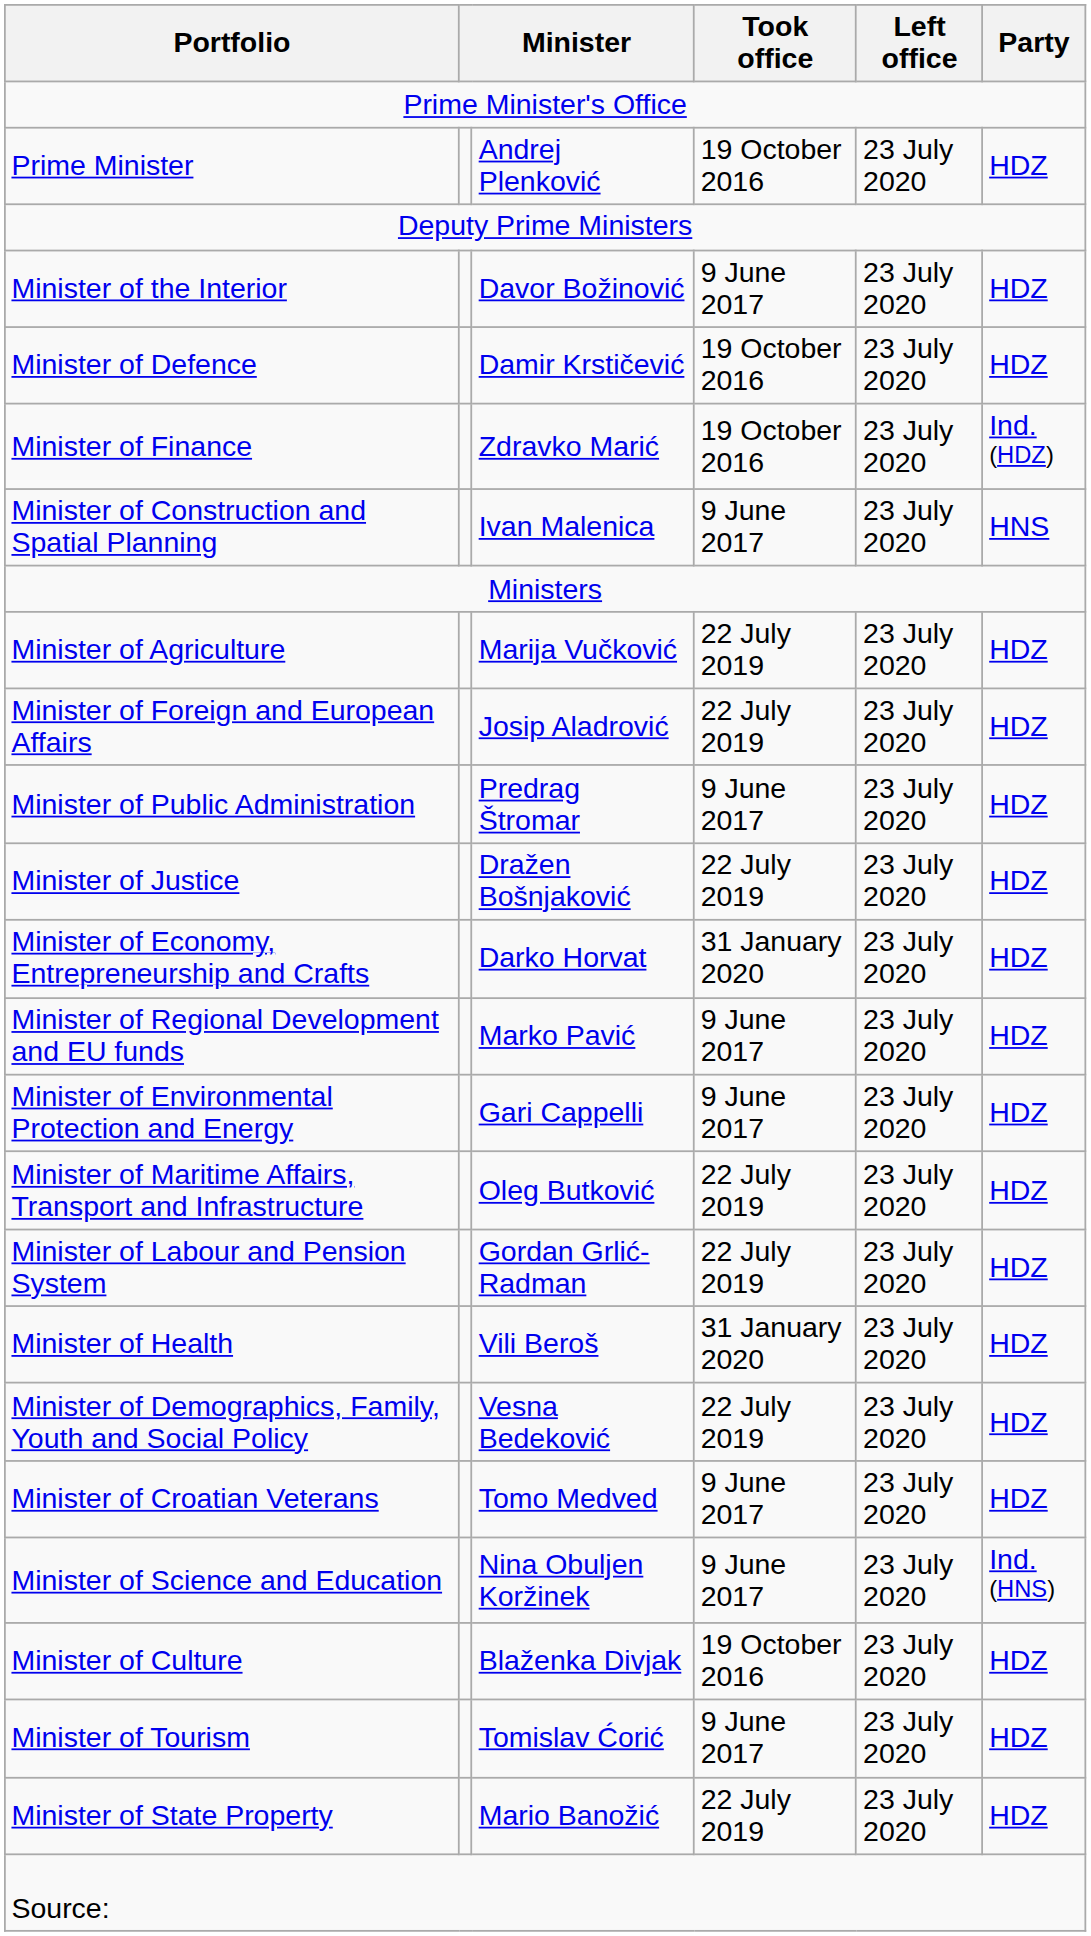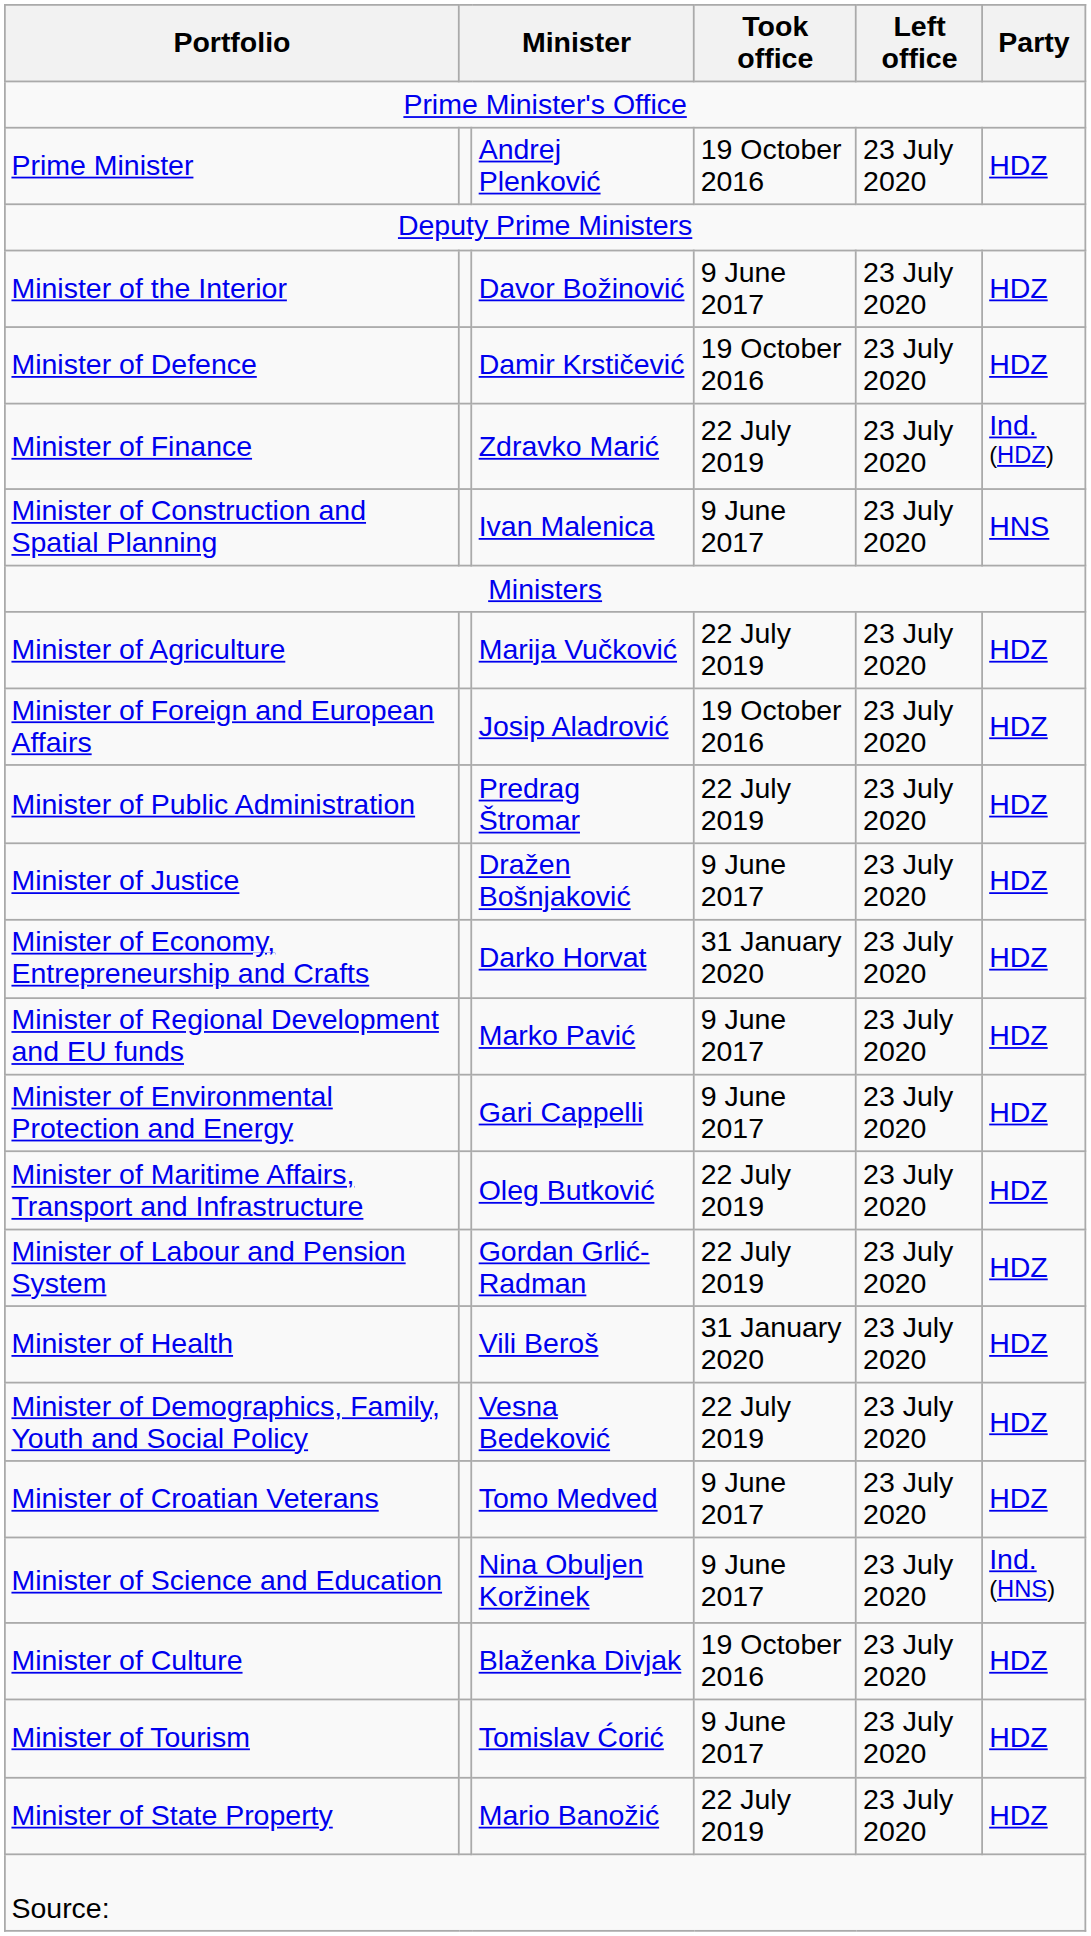(771, 446) 19 October 2016 -> (746, 446) 22 July 2019
(746, 726) 22 July 2019 -> (771, 726) 19 October 2016
(743, 803) 9 June 2017 -> (746, 803) 22 July 2019
(746, 881) 22 July 2019 -> (743, 881) 9 June 2017
